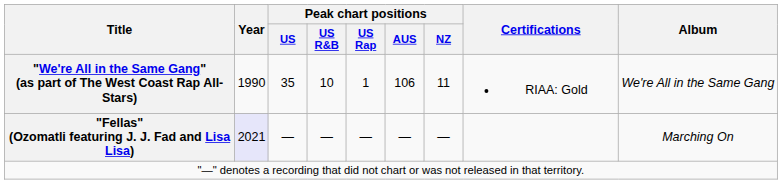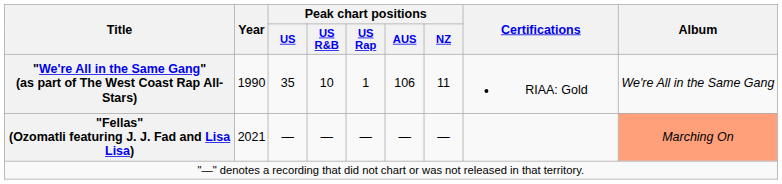(252, 137) lavender background -> (252, 137) no background
(698, 137) no background -> (698, 137) lightsalmon background
